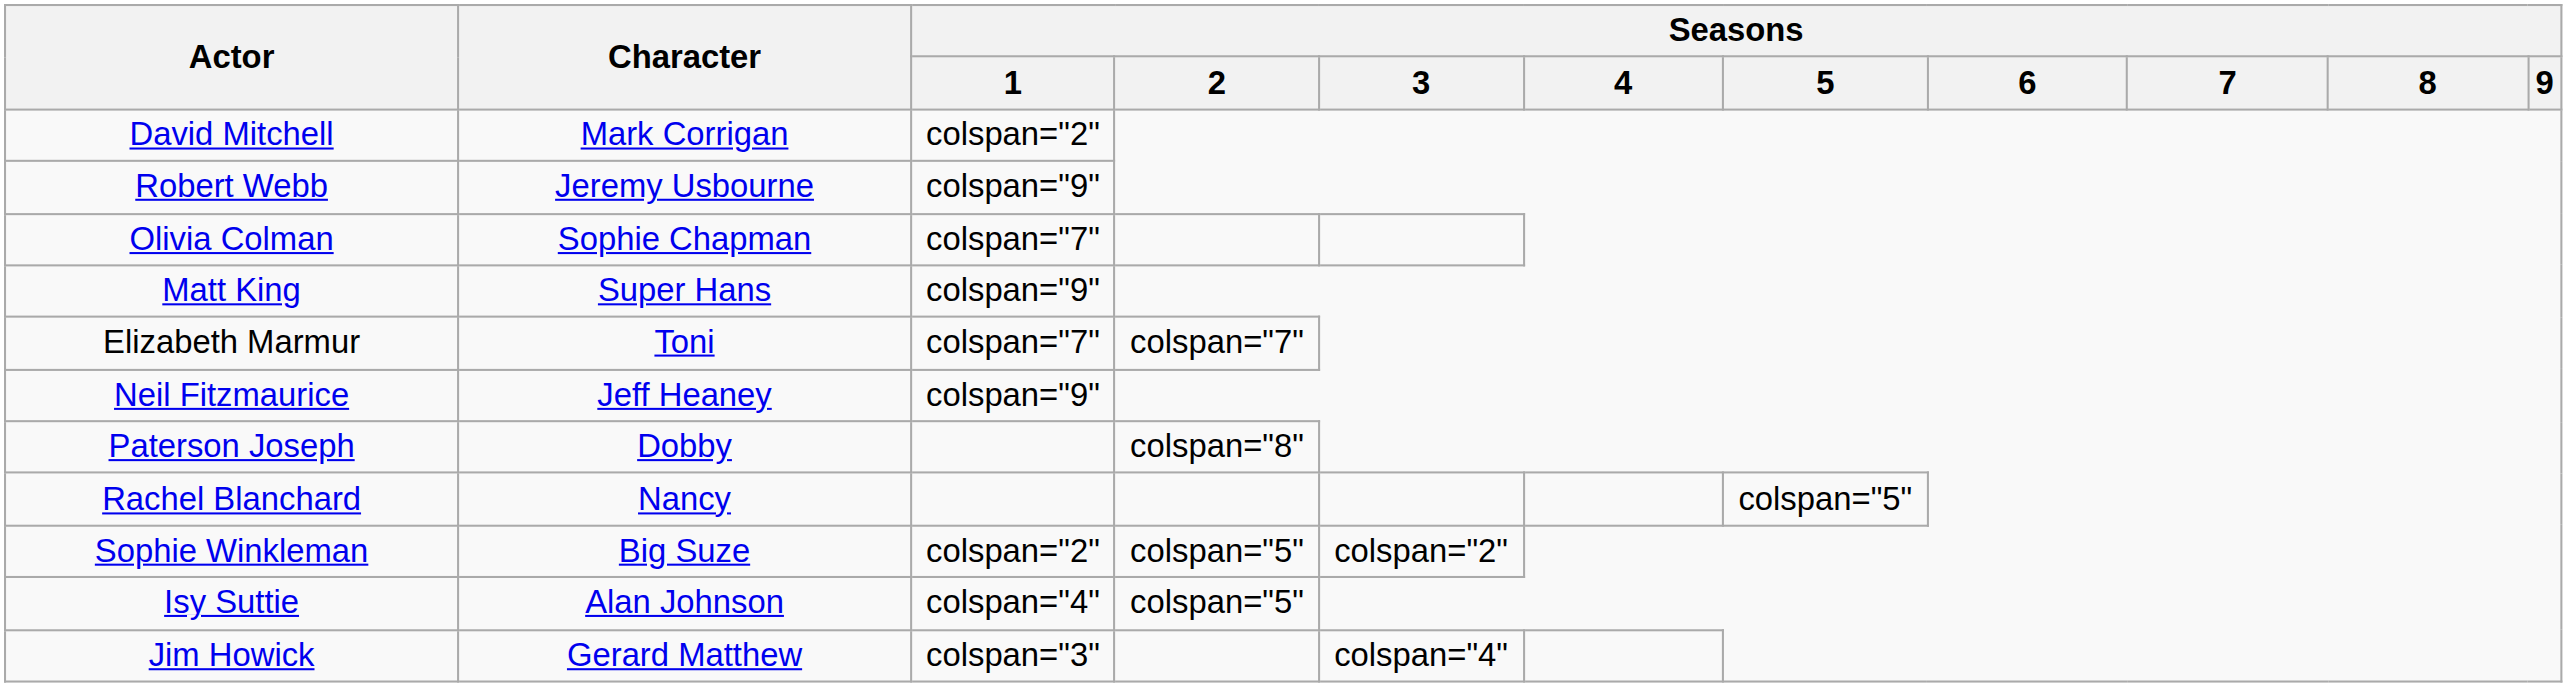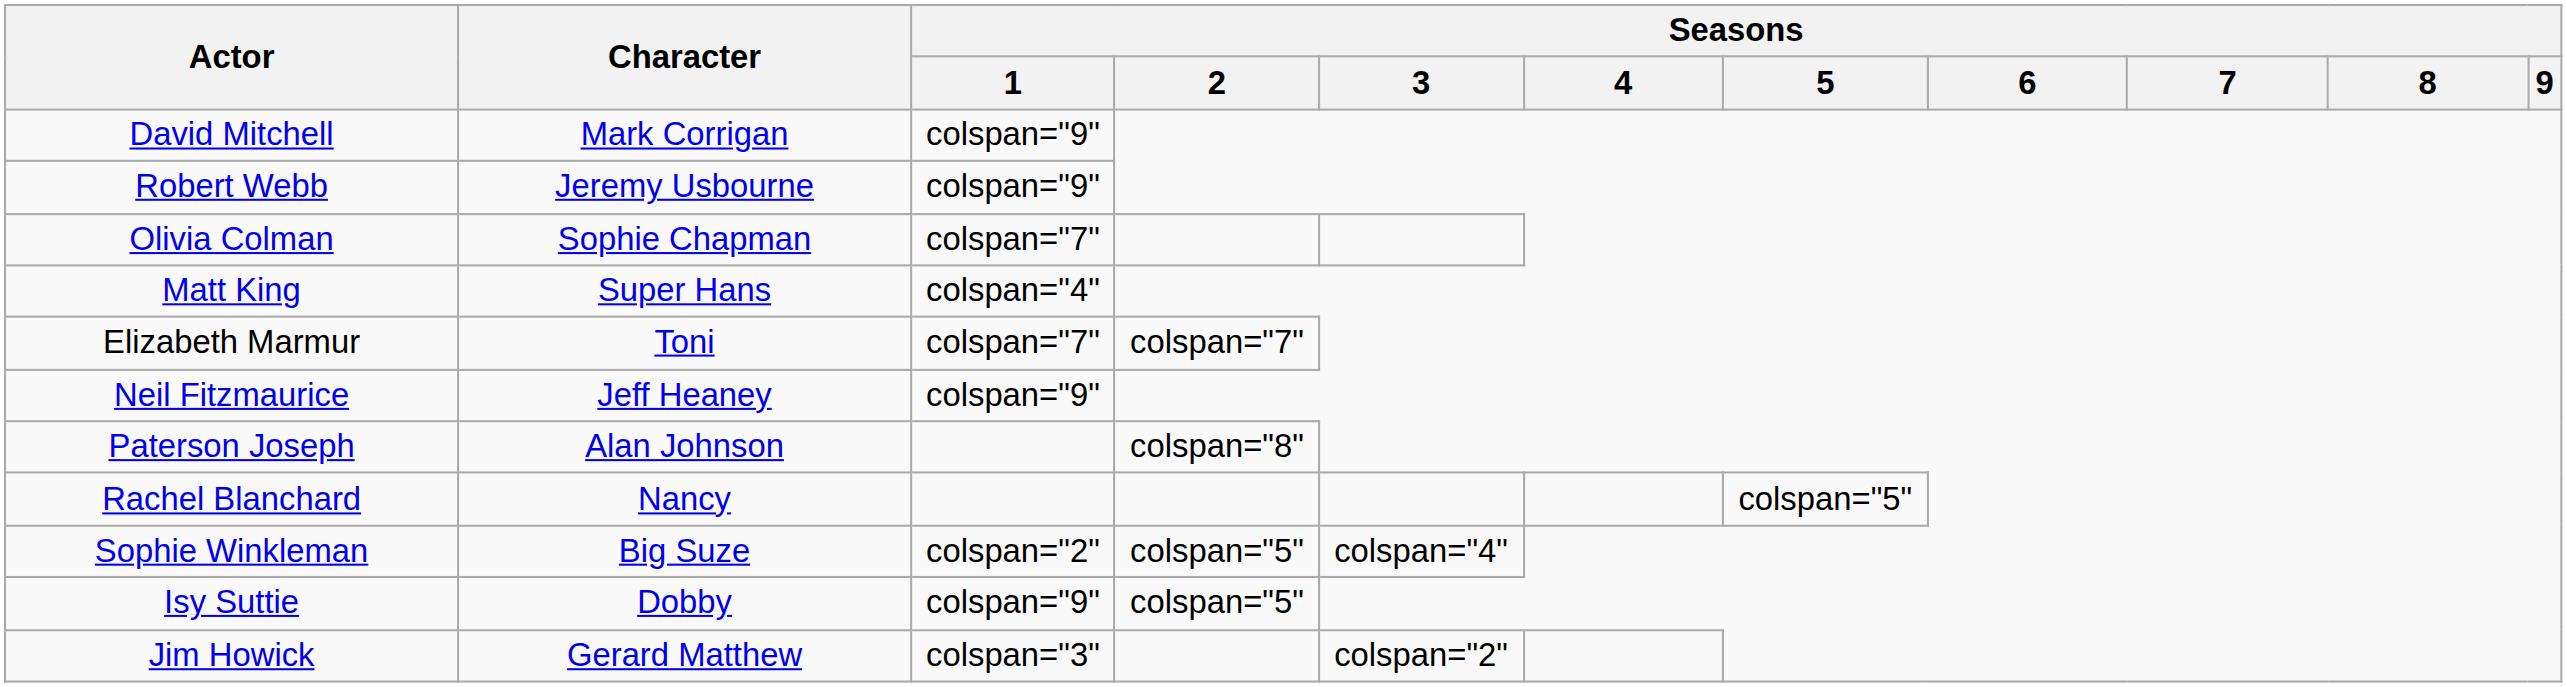(1013, 134) colspan="2" -> (1013, 134) colspan="9"
(1013, 290) colspan="9" -> (1013, 290) colspan="4"
(685, 446) Dobby -> (685, 446) Alan Johnson
(1421, 550) colspan="2" -> (1421, 550) colspan="4"
(685, 602) Alan Johnson -> (685, 602) Dobby
(1013, 602) colspan="4" -> (1013, 602) colspan="9"
(1421, 654) colspan="4" -> (1421, 654) colspan="2"
